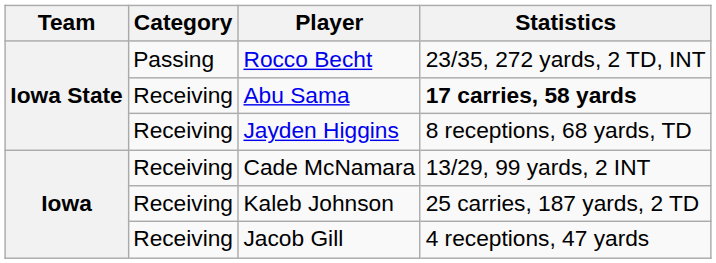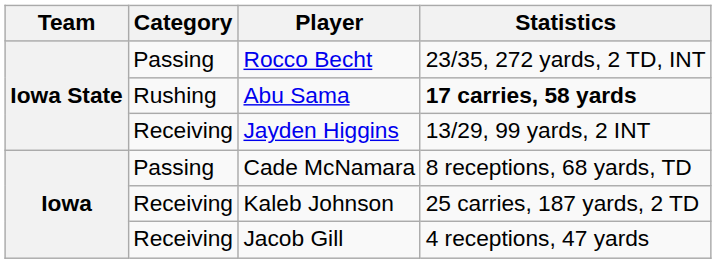(183, 95) Receiving -> (175, 95) Rushing
(559, 131) 8 receptions, 68 yards, TD -> (538, 131) 13/29, 99 yards, 2 INT
(183, 167) Receiving -> (174, 167) Passing
(538, 167) 13/29, 99 yards, 2 INT -> (559, 167) 8 receptions, 68 yards, TD
